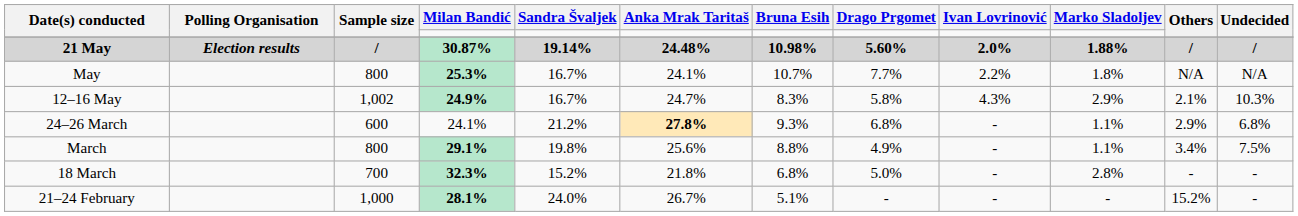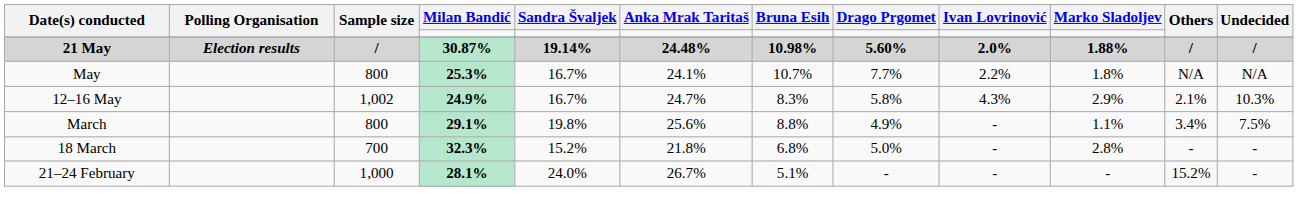- row: (87, 124)
